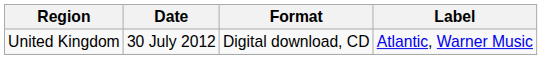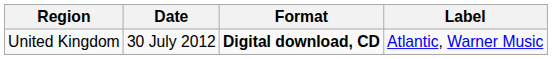(296, 41) normal -> (301, 41) bold
